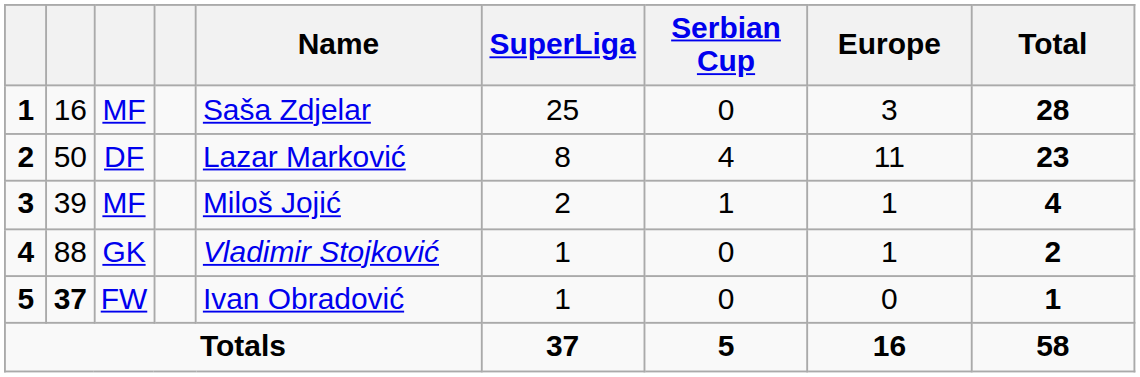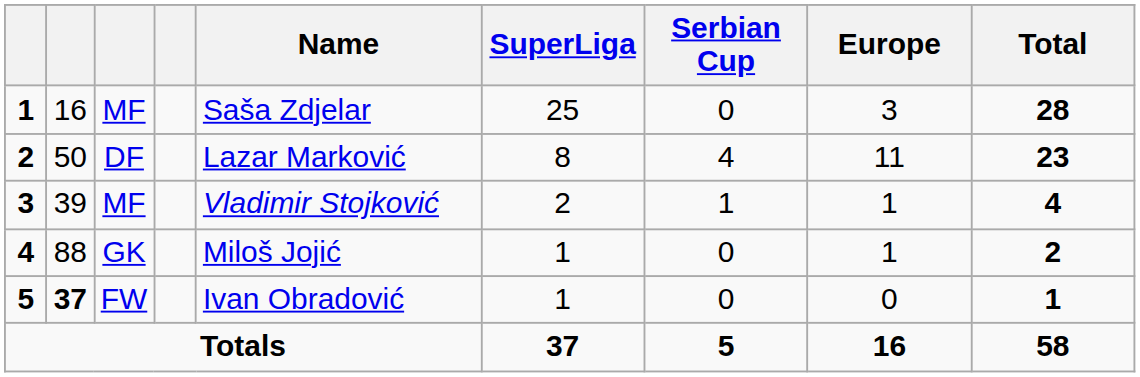(272, 204) Miloš Jojić -> (321, 204) Vladimir Stojković
(321, 251) Vladimir Stojković -> (272, 251) Miloš Jojić
